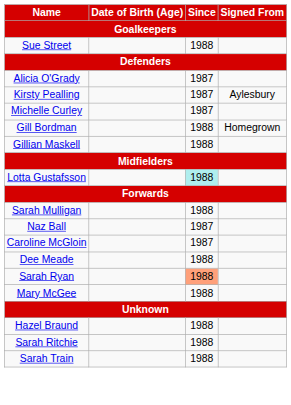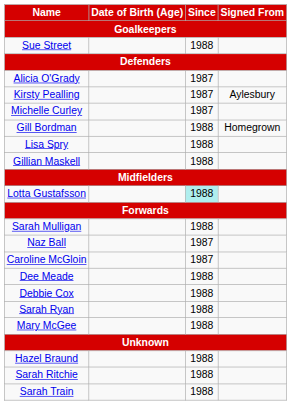+ row: (47, 144)
+ row: (47, 293)
(202, 276) lightsalmon background -> (202, 309) no background
